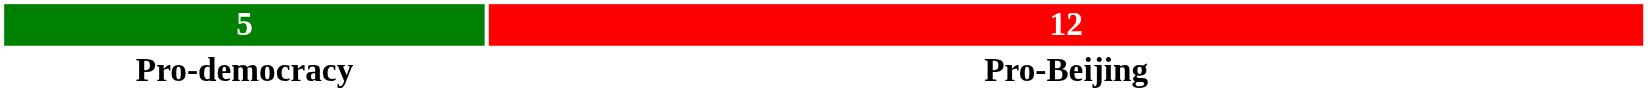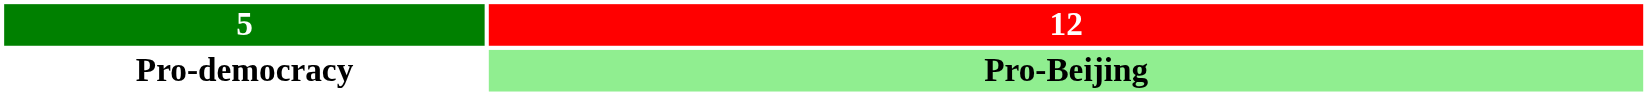(1066, 70) no background -> (1066, 70) lightgreen background
